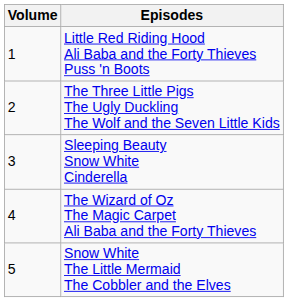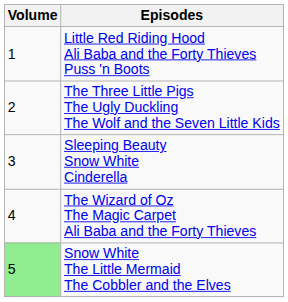(12, 269) no background -> (12, 269) lightgreen background
